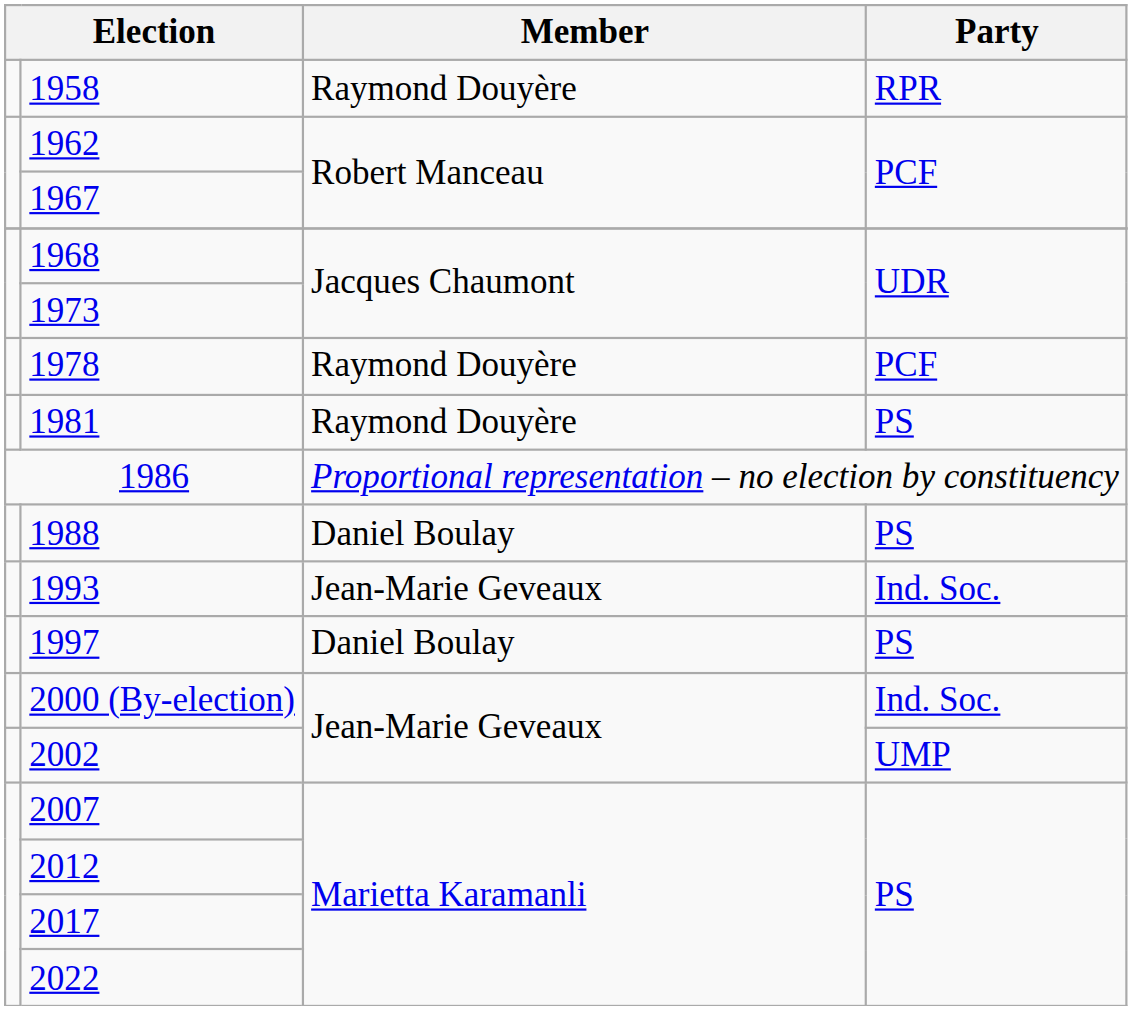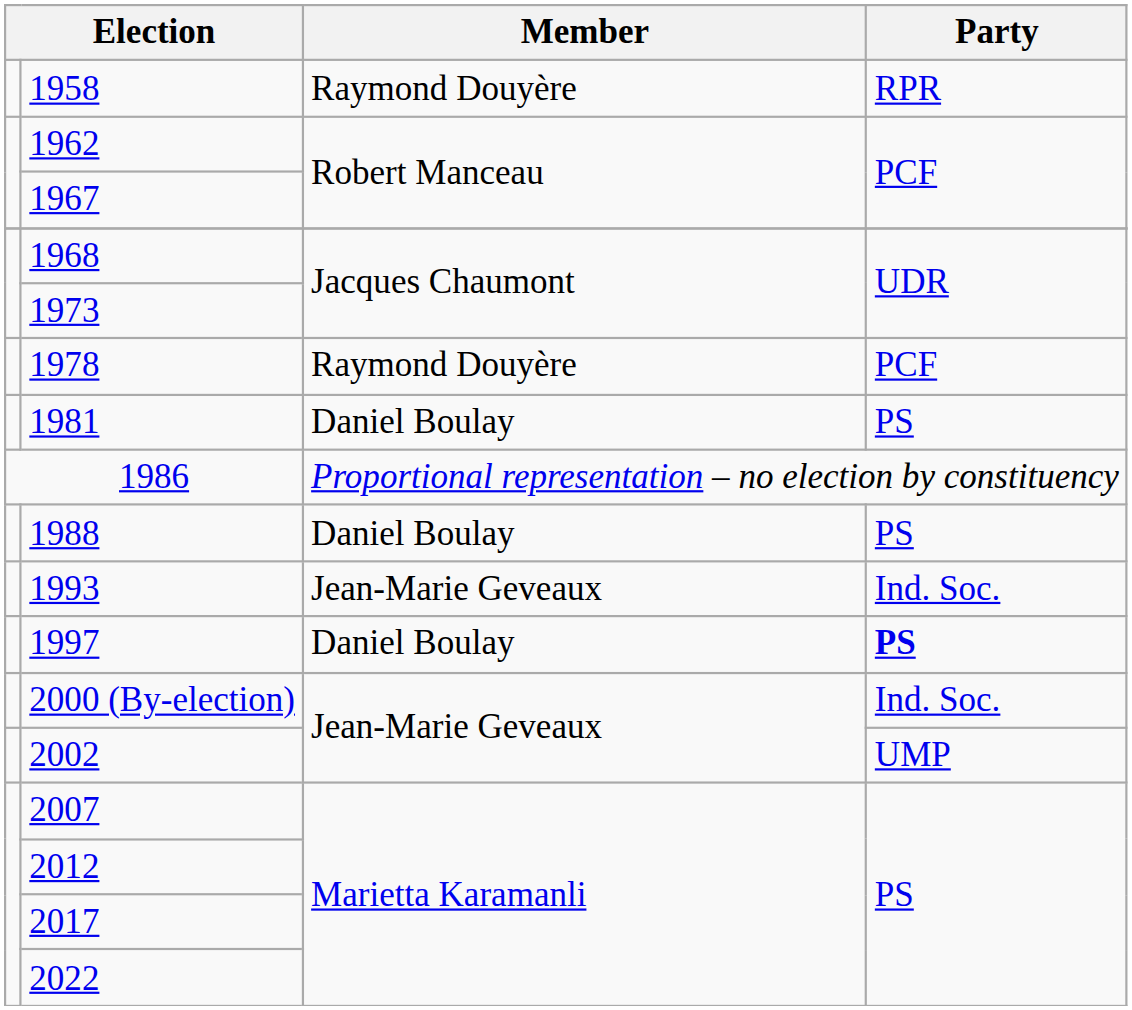(444, 421) Raymond Douyère -> (413, 421) Daniel Boulay
(894, 643) normal -> (895, 643) bold
